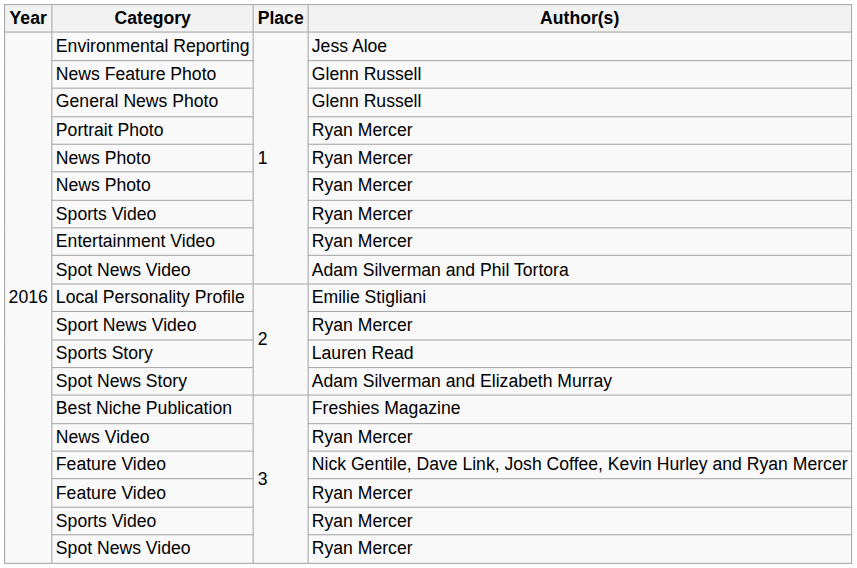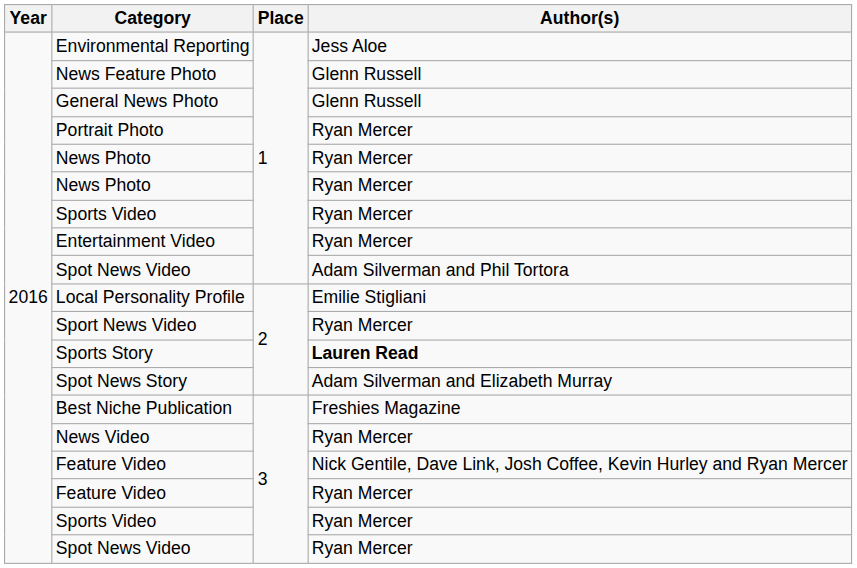(363, 353) normal -> (365, 353) bold
